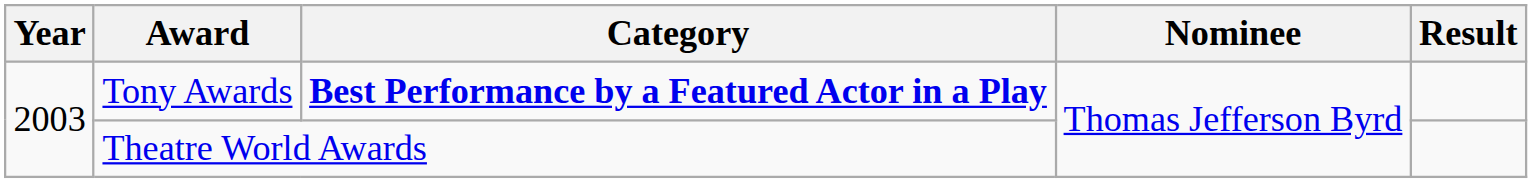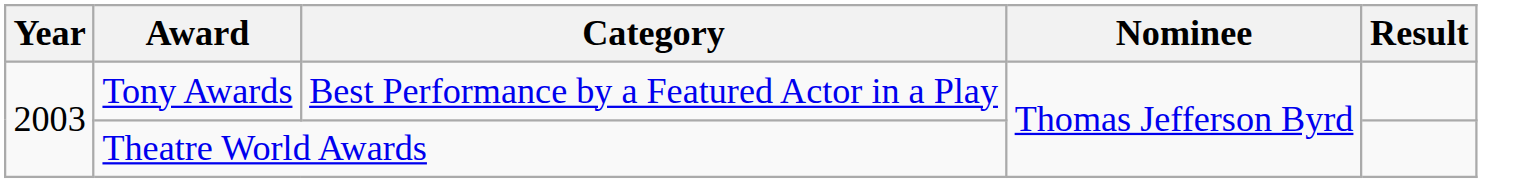(678, 90) bold -> (654, 90) normal
